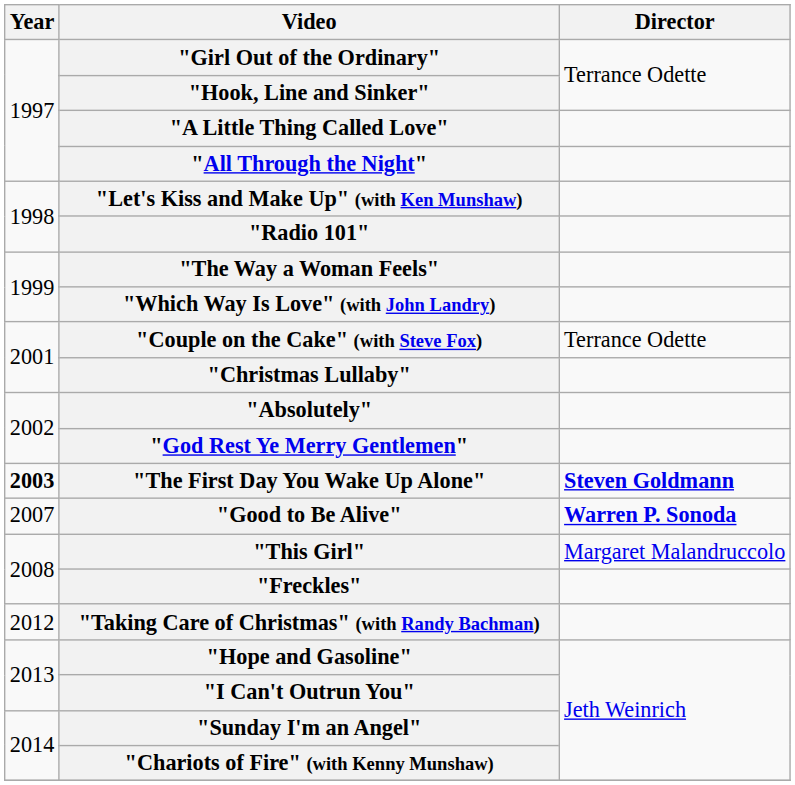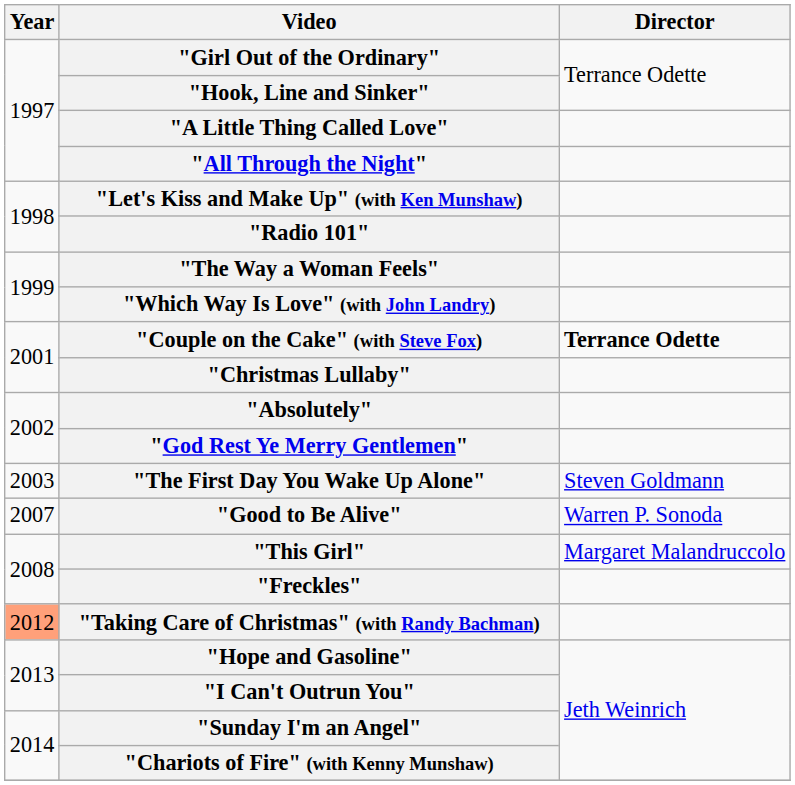(635, 339) normal -> (642, 339) bold
(32, 480) bold -> (32, 480) normal
(649, 480) bold -> (644, 480) normal
(650, 515) bold -> (643, 515) normal
(32, 621) no background -> (32, 621) lightsalmon background
